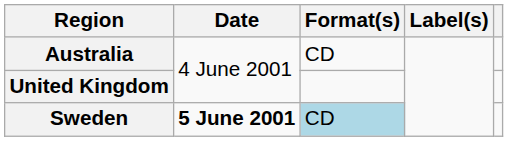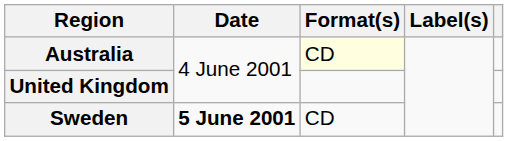(320, 53) no background -> (320, 53) lightyellow background
(320, 119) lightblue background -> (320, 119) no background
